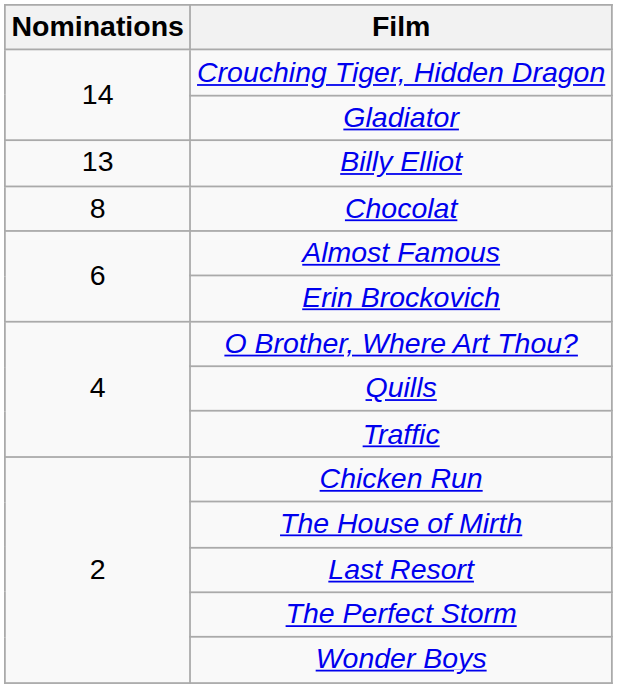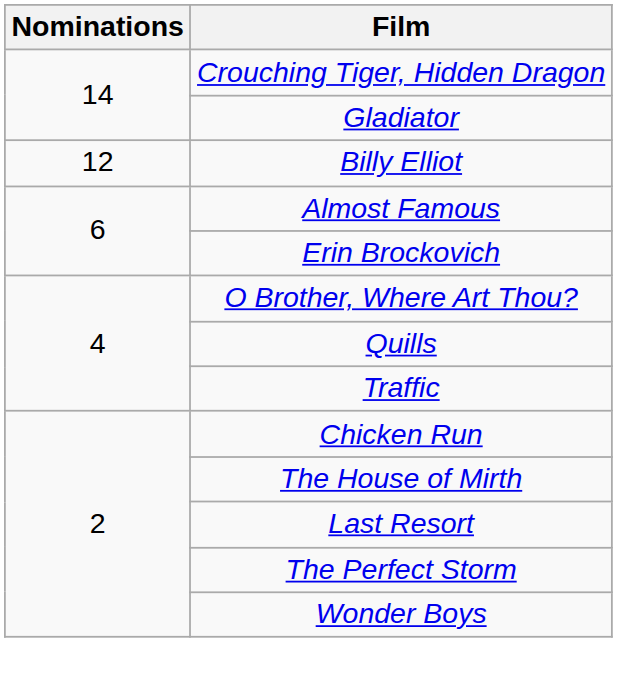(98, 162) 13 -> (98, 162) 12
- row: (401, 207)
